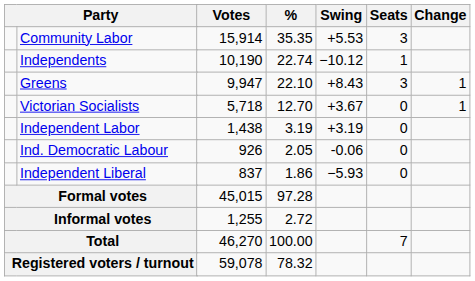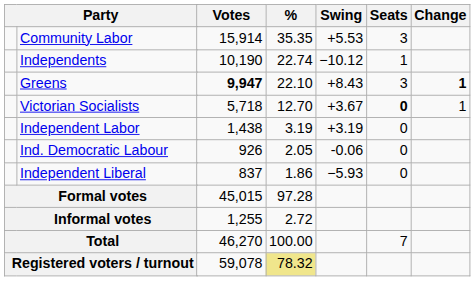(245, 83) normal -> (245, 83) bold
(463, 83) normal -> (463, 83) bold
(404, 106) normal -> (404, 106) bold
(295, 264) no background -> (295, 264) khaki background
